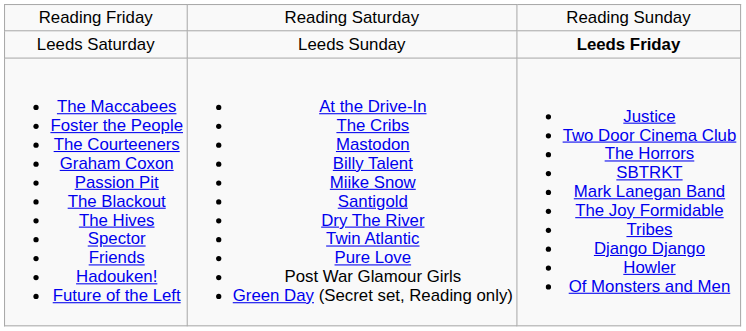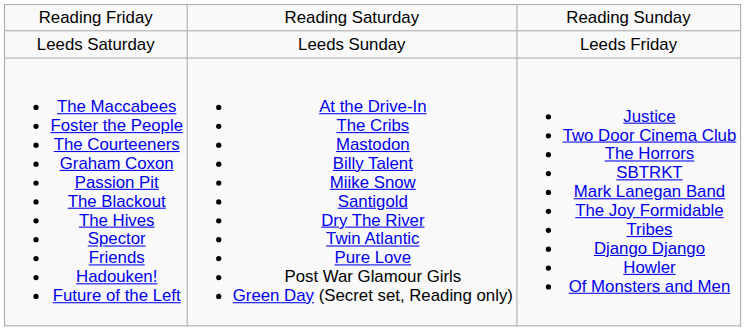(628, 44) bold -> (628, 44) normal
